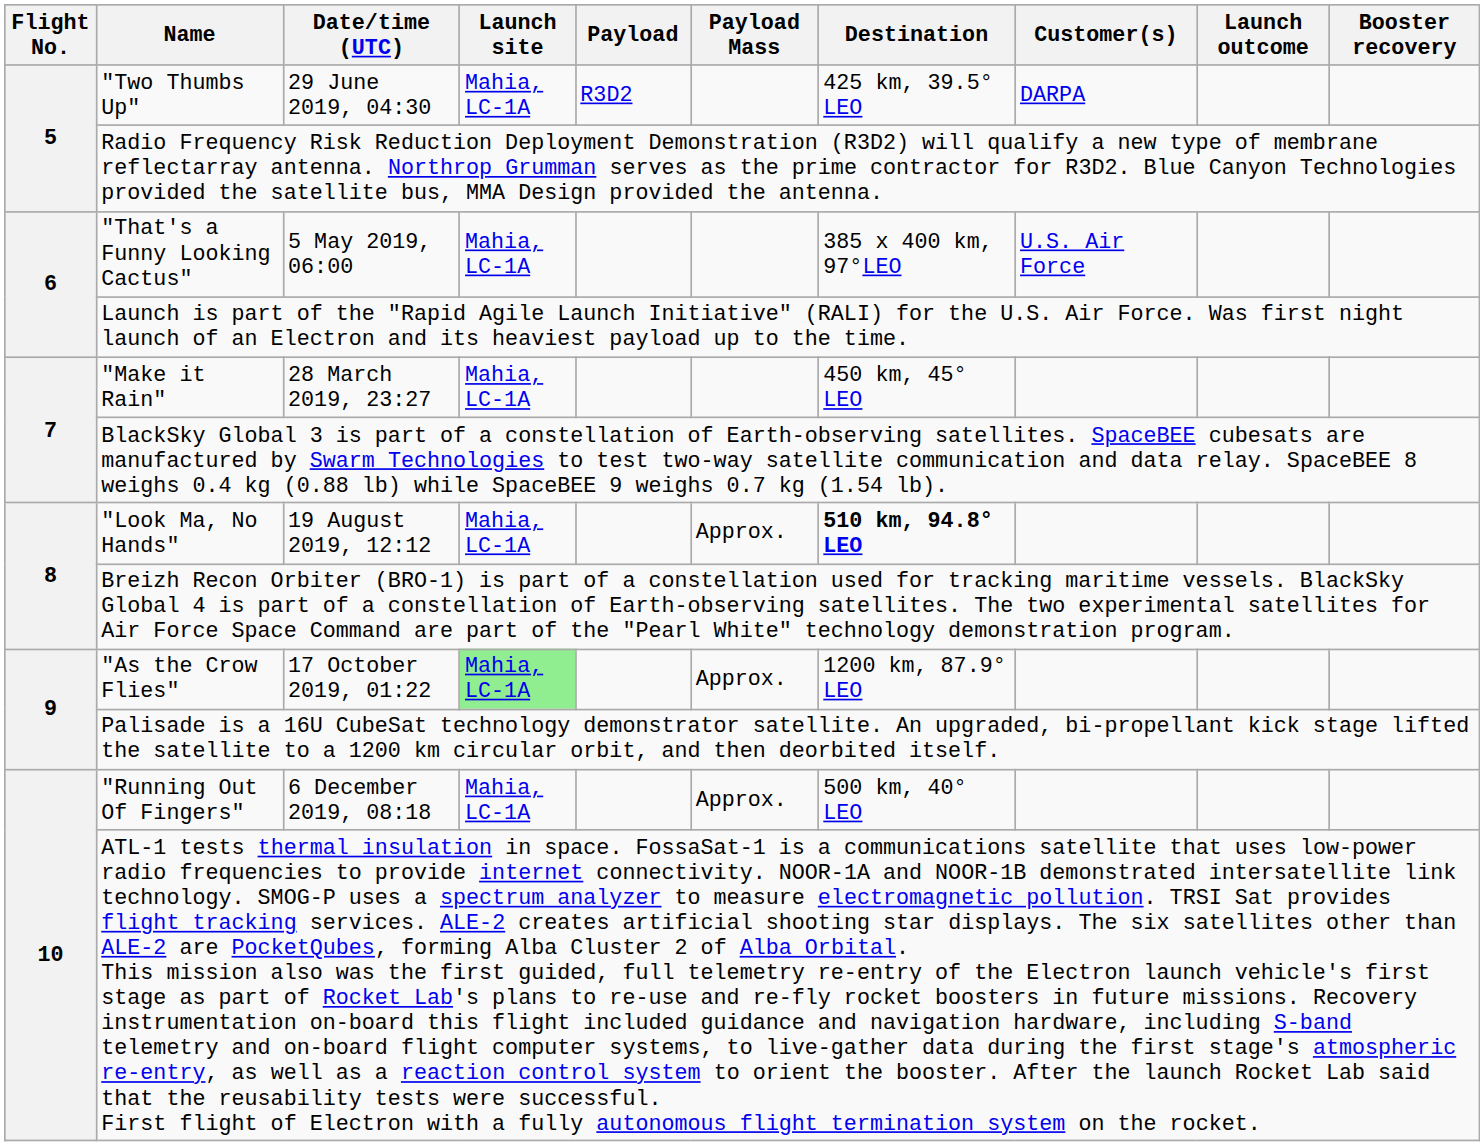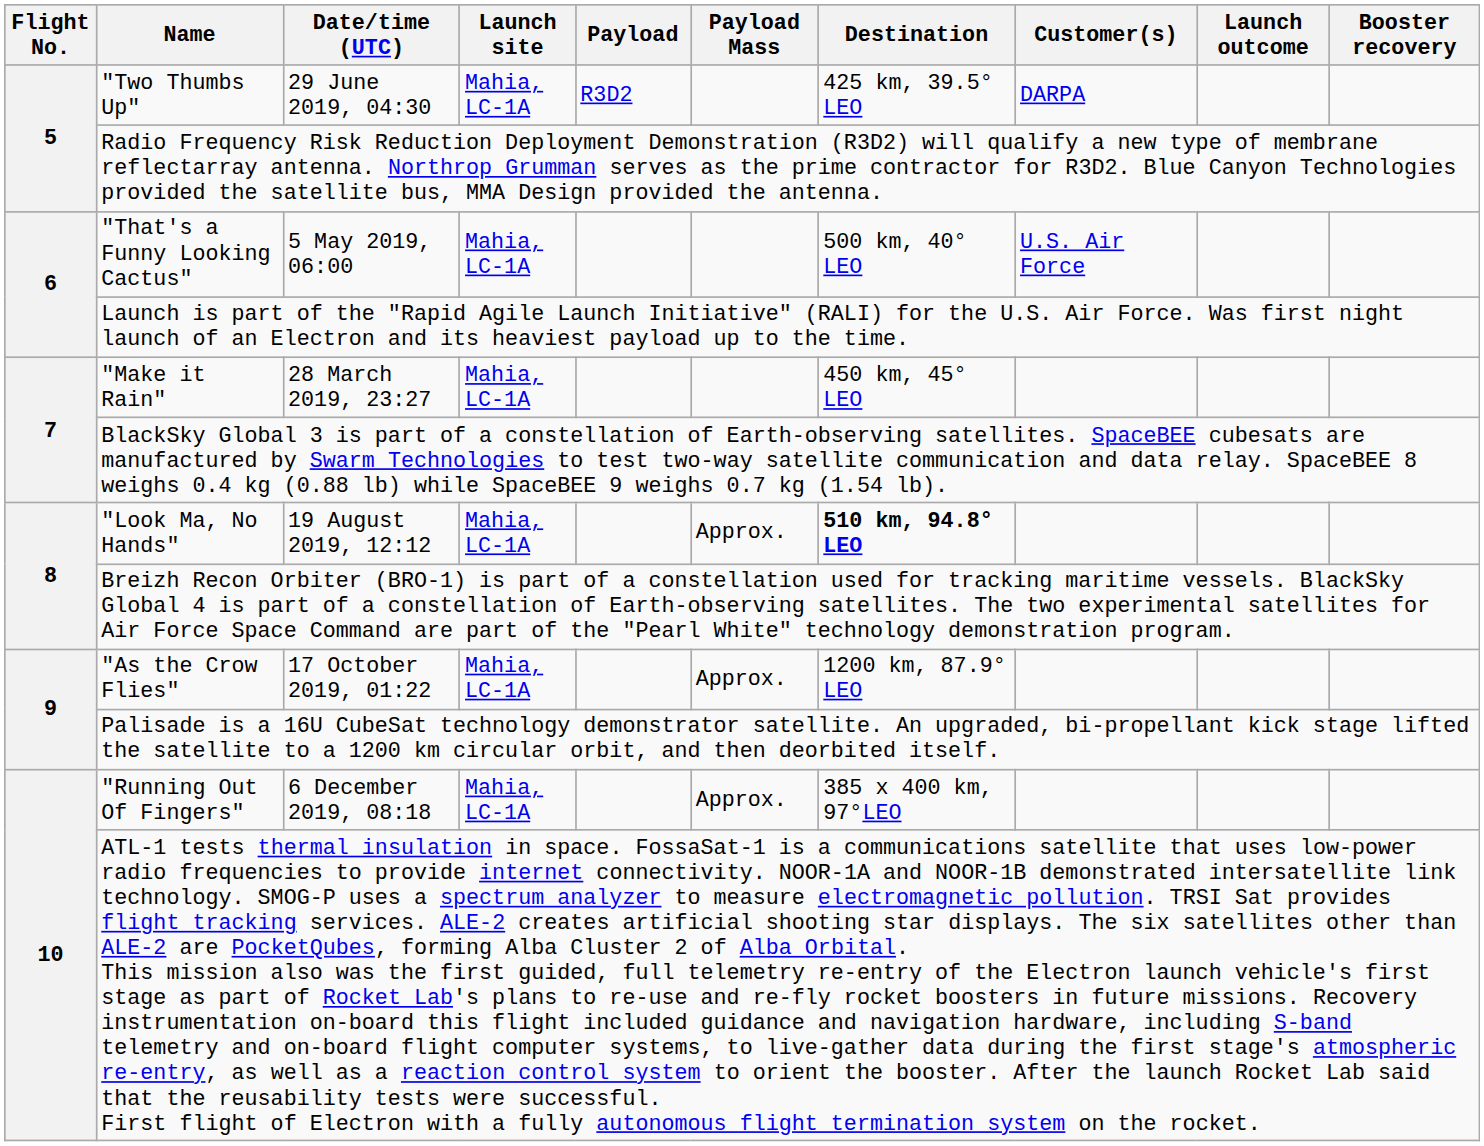(908, 254) 385 x 400 km, 97°LEO -> (895, 254) 500 km, 40° LEO
(504, 679) lightgreen background -> (504, 679) no background
(895, 800) 500 km, 40° LEO -> (908, 800) 385 x 400 km, 97°LEO
